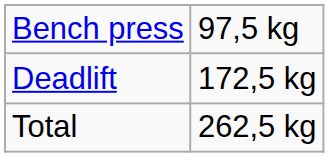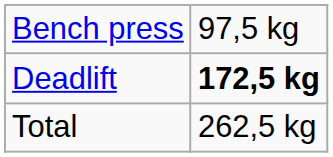(257, 77) normal -> (259, 77) bold
